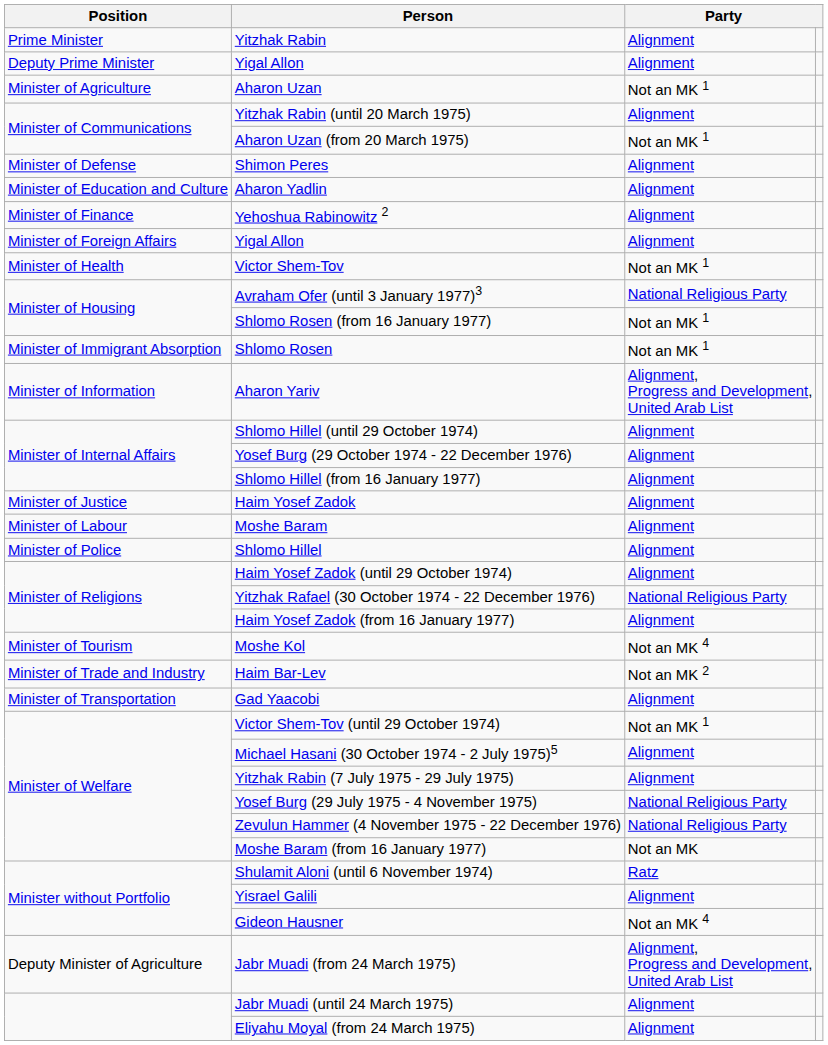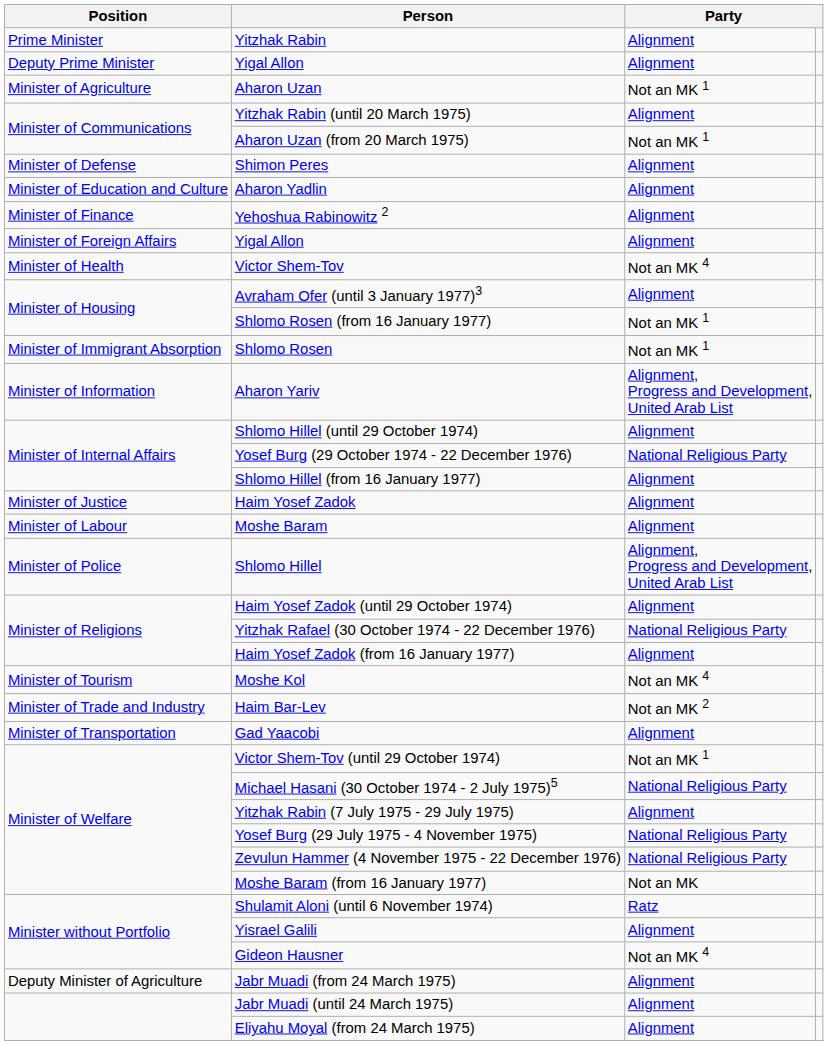(669, 266) Not an MK 1 -> (669, 266) Not an MK 4
(707, 293) National Religious Party -> (661, 293) Alignment
(661, 455) Alignment -> (707, 455) National Religious Party
(661, 549) Alignment -> (720, 566) Alignment, Progress and Development, United Arab List
(661, 752) Alignment -> (707, 786) National Religious Party
(720, 964) Alignment, Progress and Development, United Arab List -> (661, 981) Alignment
